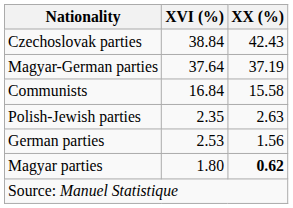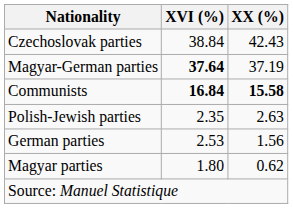(206, 66) normal -> (206, 66) bold
(206, 91) normal -> (206, 91) bold
(266, 91) normal -> (266, 91) bold
(270, 166) bold -> (270, 166) normal
